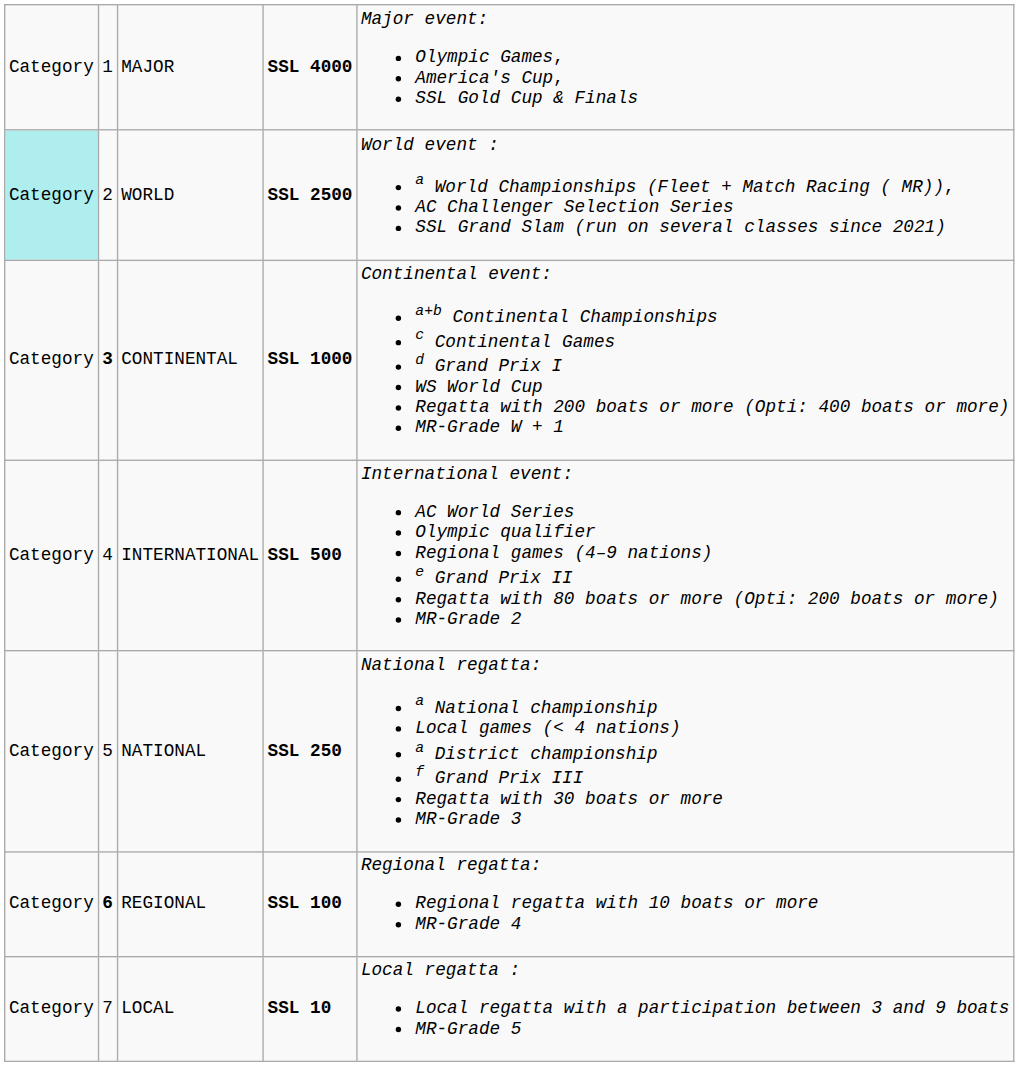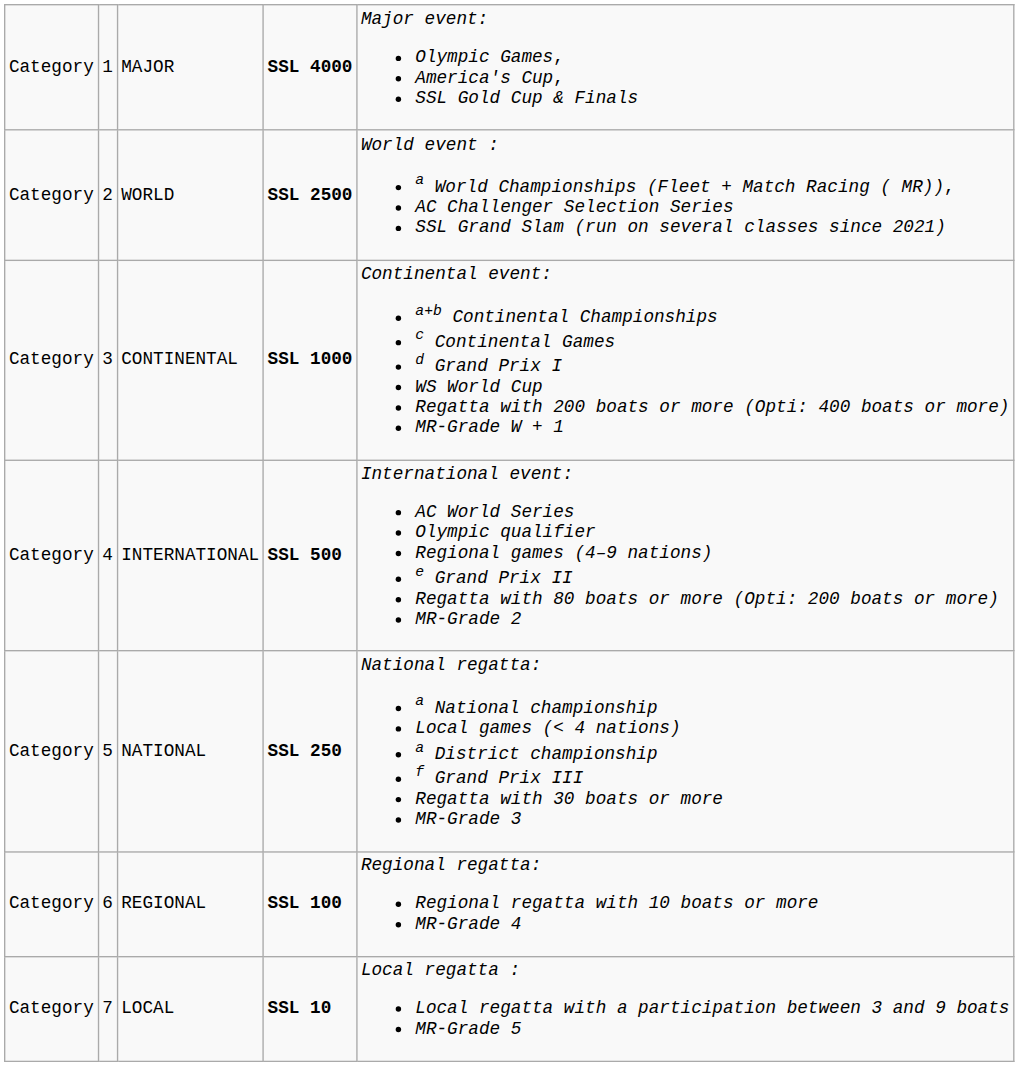(51, 195) paleturquoise background -> (51, 195) no background
(108, 360) bold -> (108, 360) normal
(108, 904) bold -> (108, 904) normal
